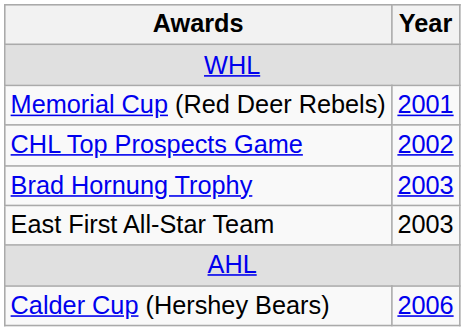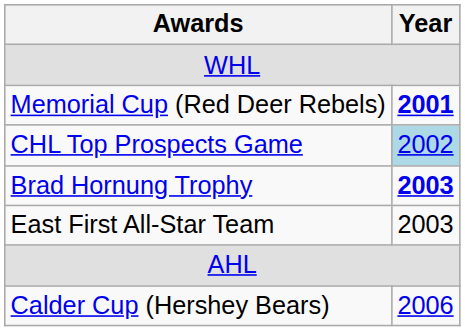(426, 104) normal -> (426, 104) bold
(426, 144) no background -> (426, 144) lightblue background
(426, 184) normal -> (426, 184) bold
